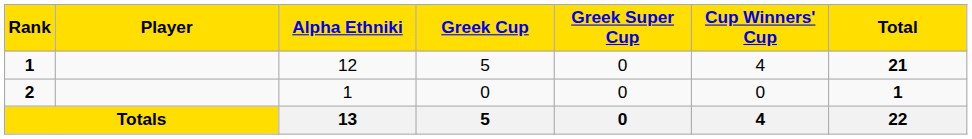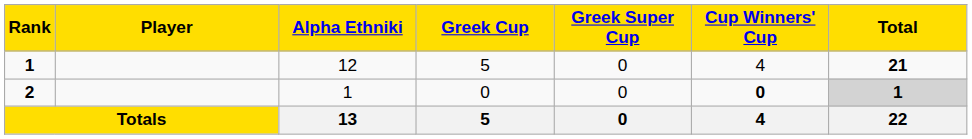(760, 92) normal -> (760, 92) bold
(898, 92) no background -> (898, 92) lightgrey background
